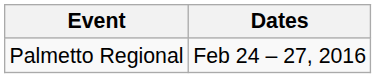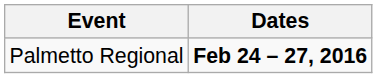(280, 55) normal -> (280, 55) bold
